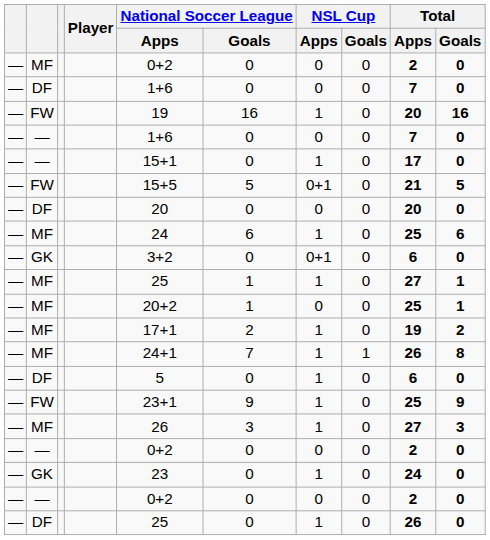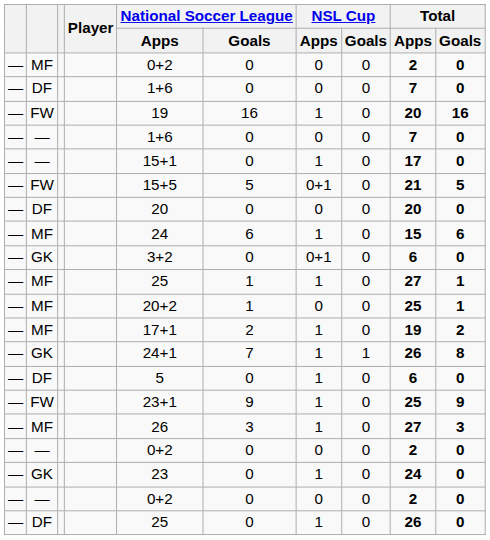(413, 233) 25 -> (413, 233) 15
(42, 354) MF -> (42, 354) GK
